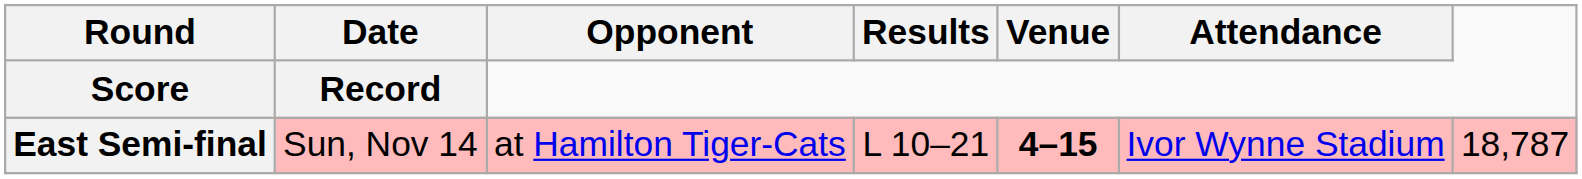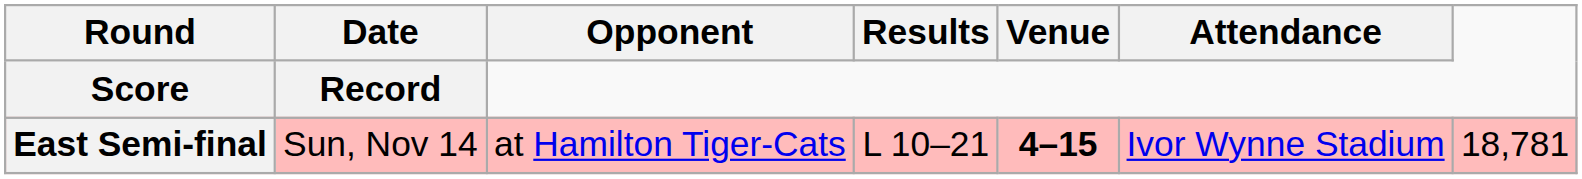(1515, 144) 18,787 -> (1515, 144) 18,781
